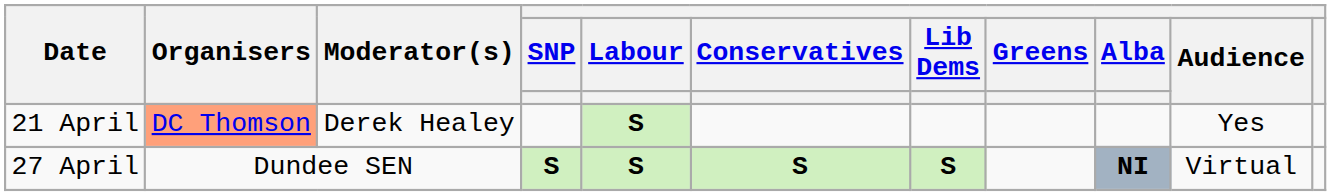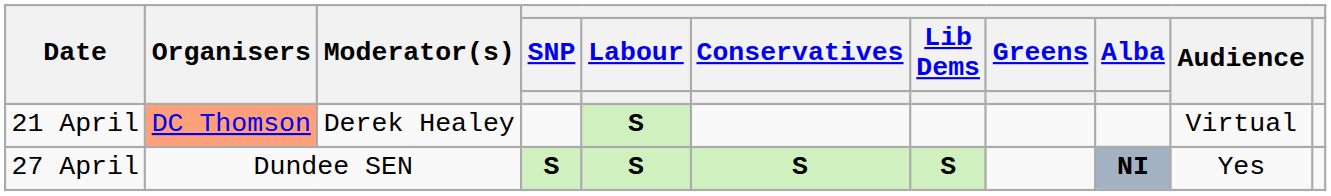(1241, 125) Yes -> (1241, 125) Virtual
(1241, 168) Virtual -> (1241, 168) Yes
